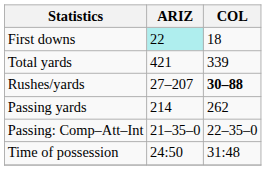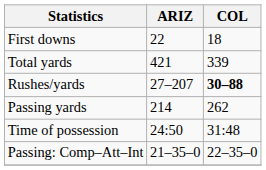(157, 39) paleturquoise background -> (157, 39) no background
rows swapped: (76, 130) <-> (63, 153)
